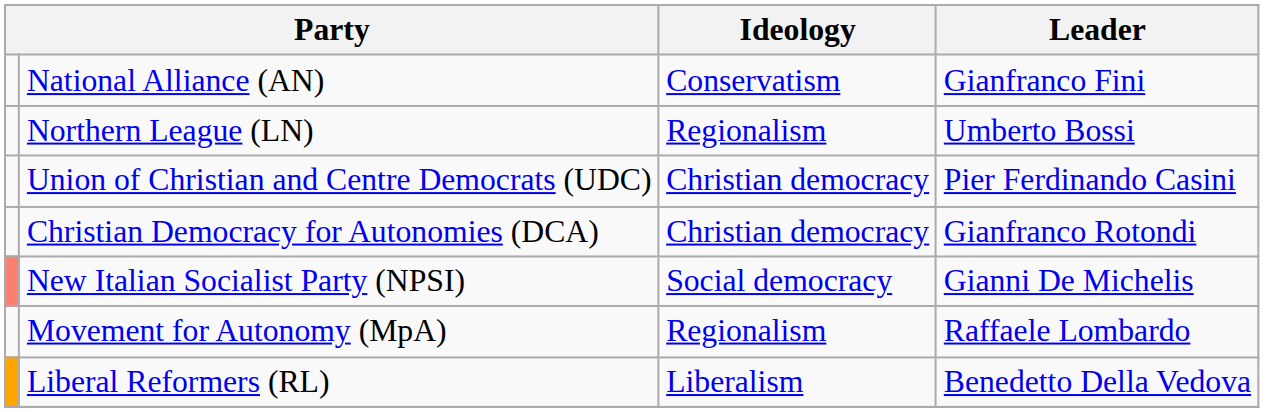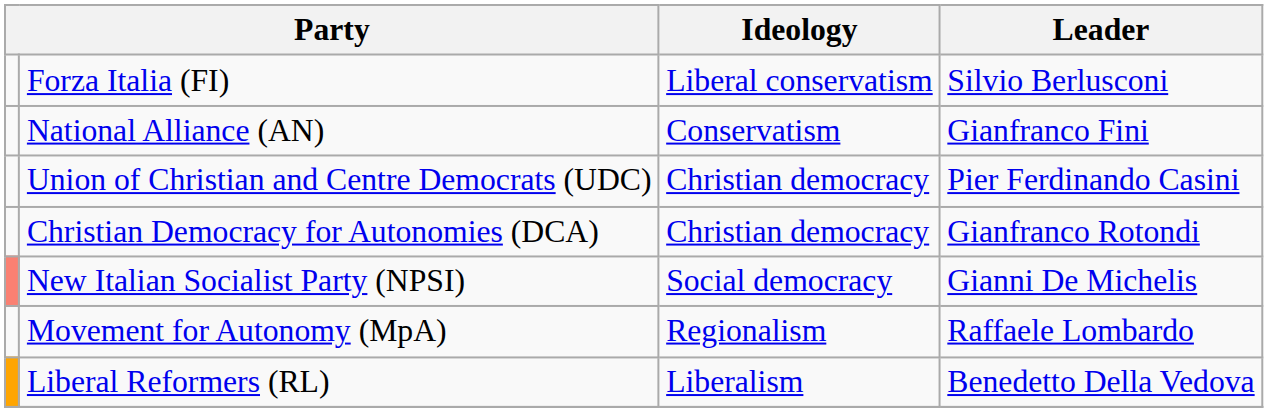+ row: (128, 79)
- row: (170, 130)
